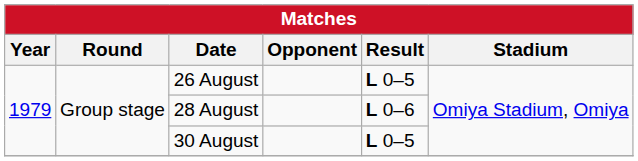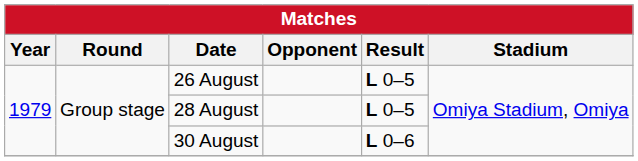(390, 110) L 0–6 -> (390, 110) L 0–5
(390, 140) L 0–5 -> (390, 140) L 0–6
